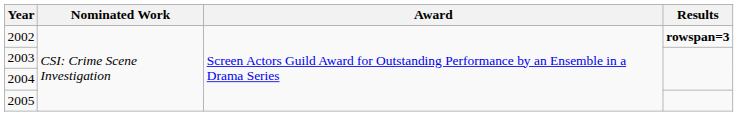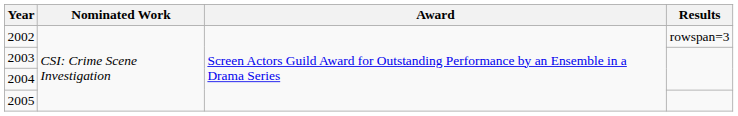(698, 36) bold -> (700, 36) normal
